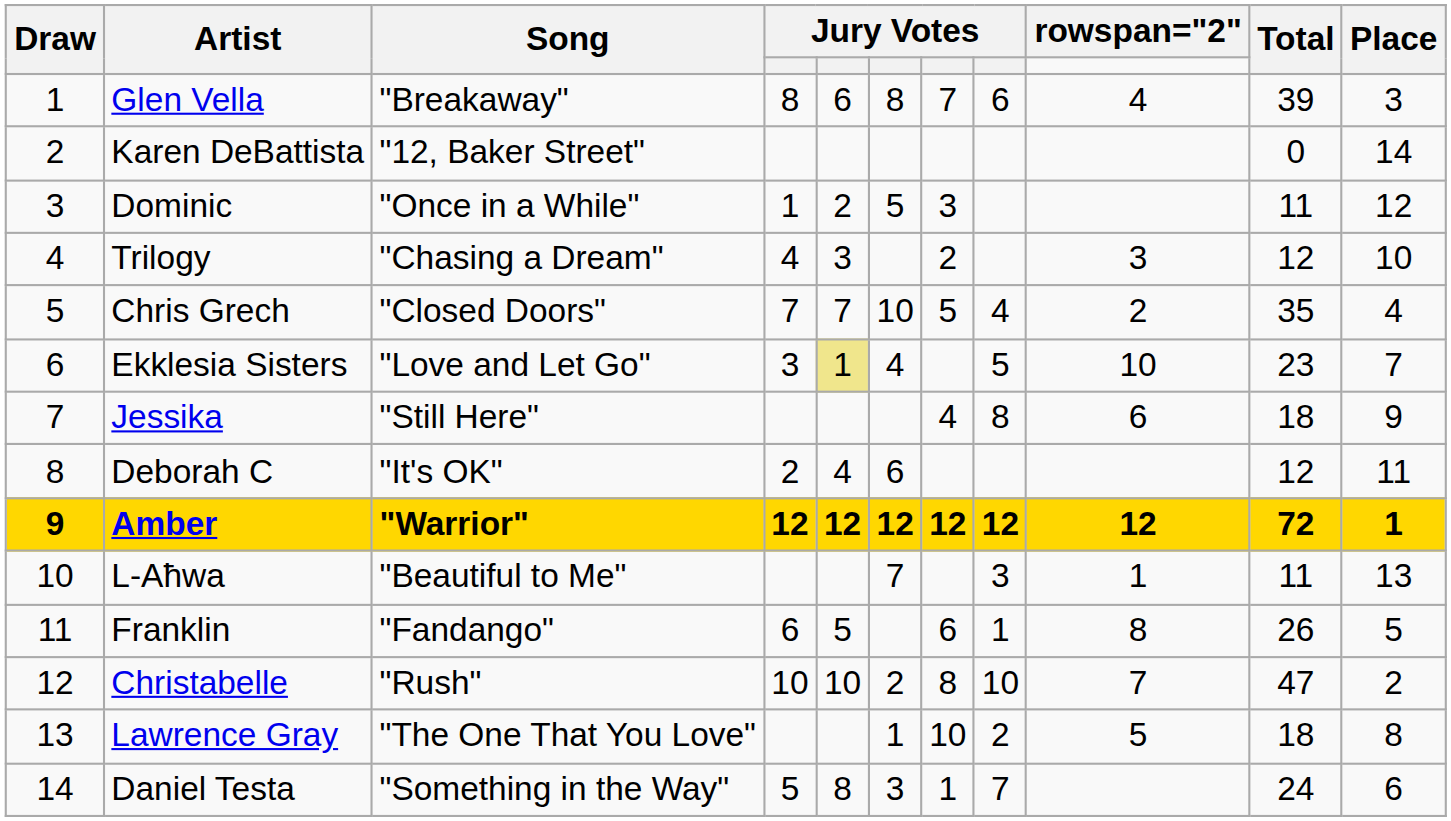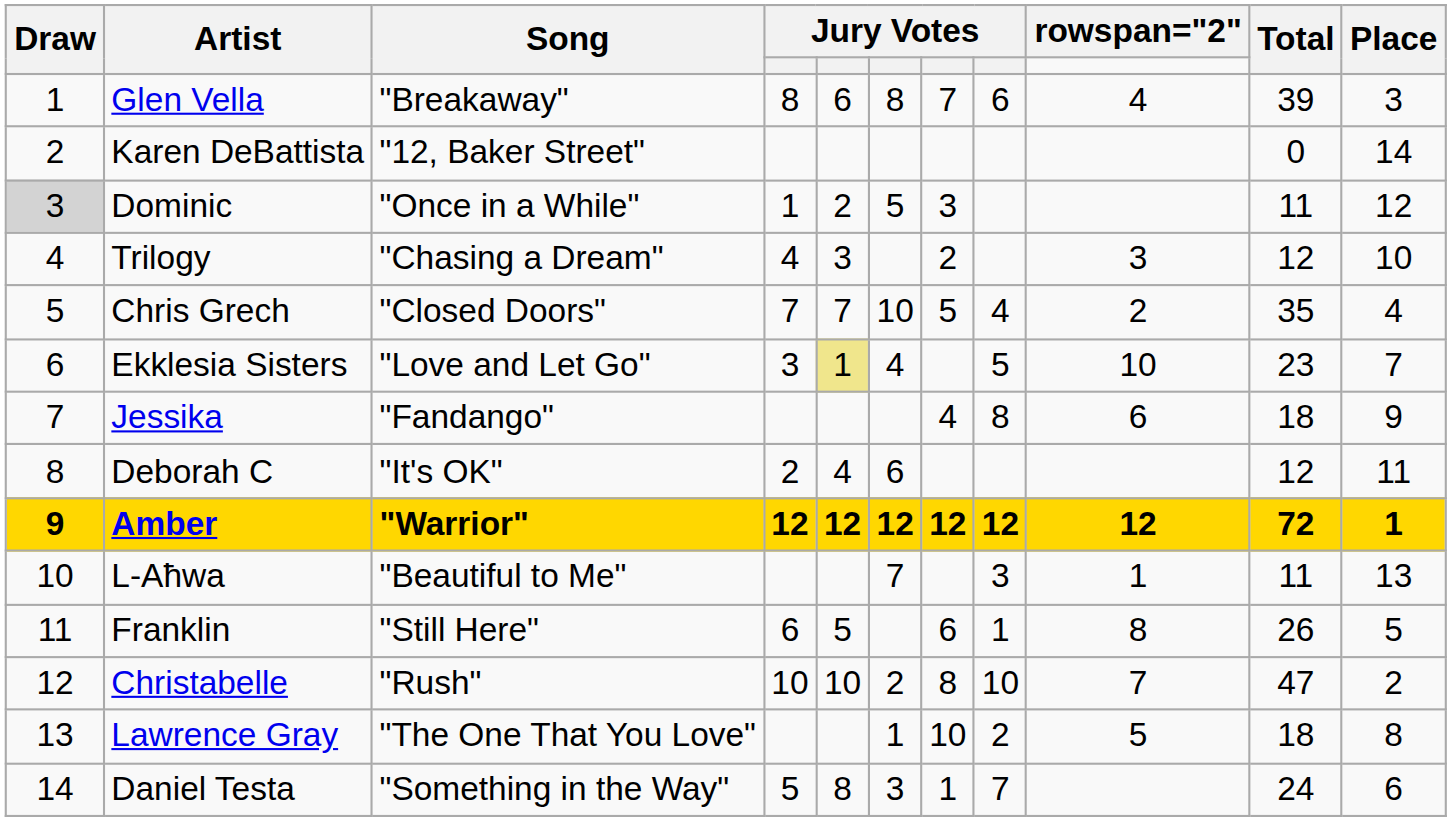(55, 205) no background -> (55, 205) lightgrey background
(459, 417) "Still Here" -> (467, 417) "Fandango"
(467, 629) "Fandango" -> (459, 629) "Still Here"
